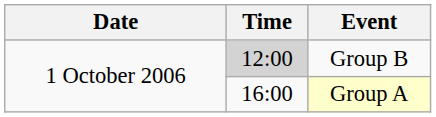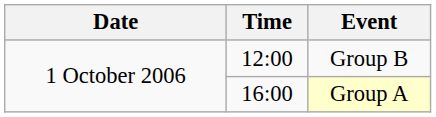(267, 58) lightgrey background -> (267, 58) no background
